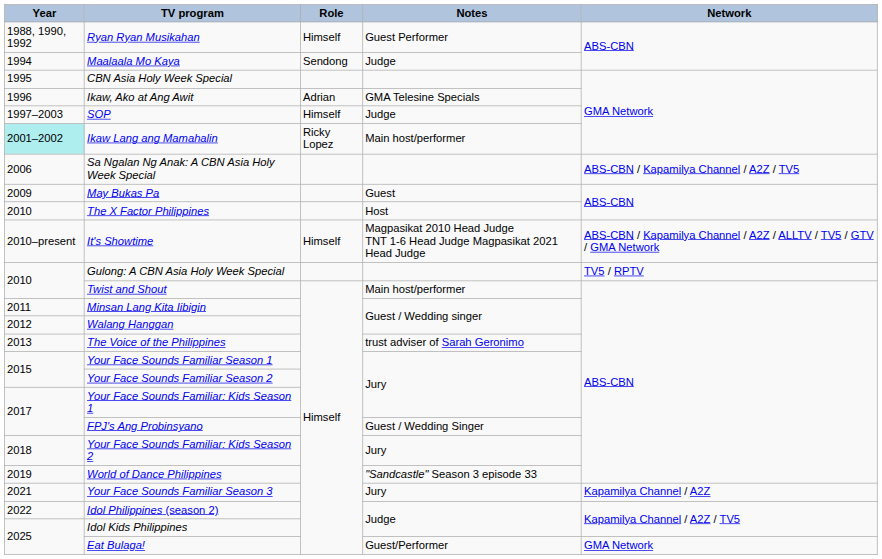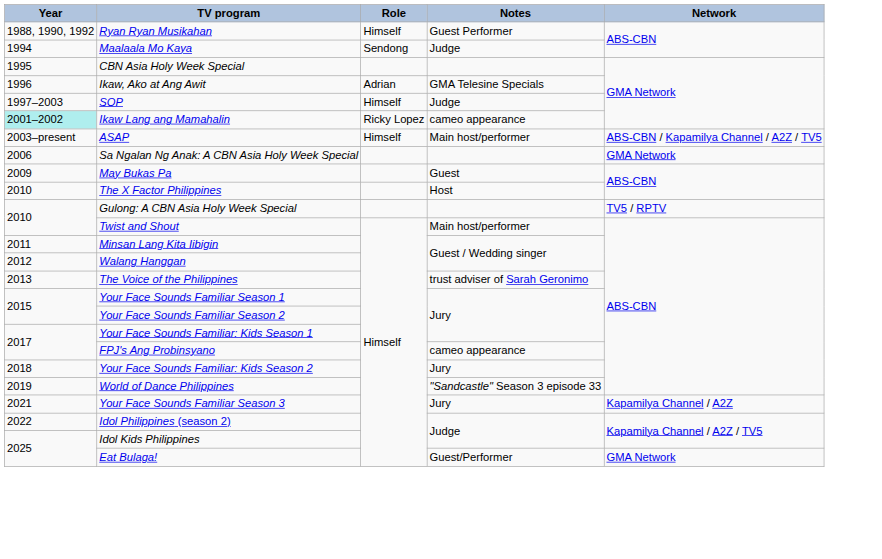(415, 138) Main host/performer -> (478, 119) cameo appearance
+ row: (114, 137)
(692, 169) ABS-CBN / Kapamilya Channel / A2Z / TV5 -> (641, 155) GMA Network
- row: (120, 241)
(424, 426) Guest / Wedding Singer -> (478, 350) cameo appearance
